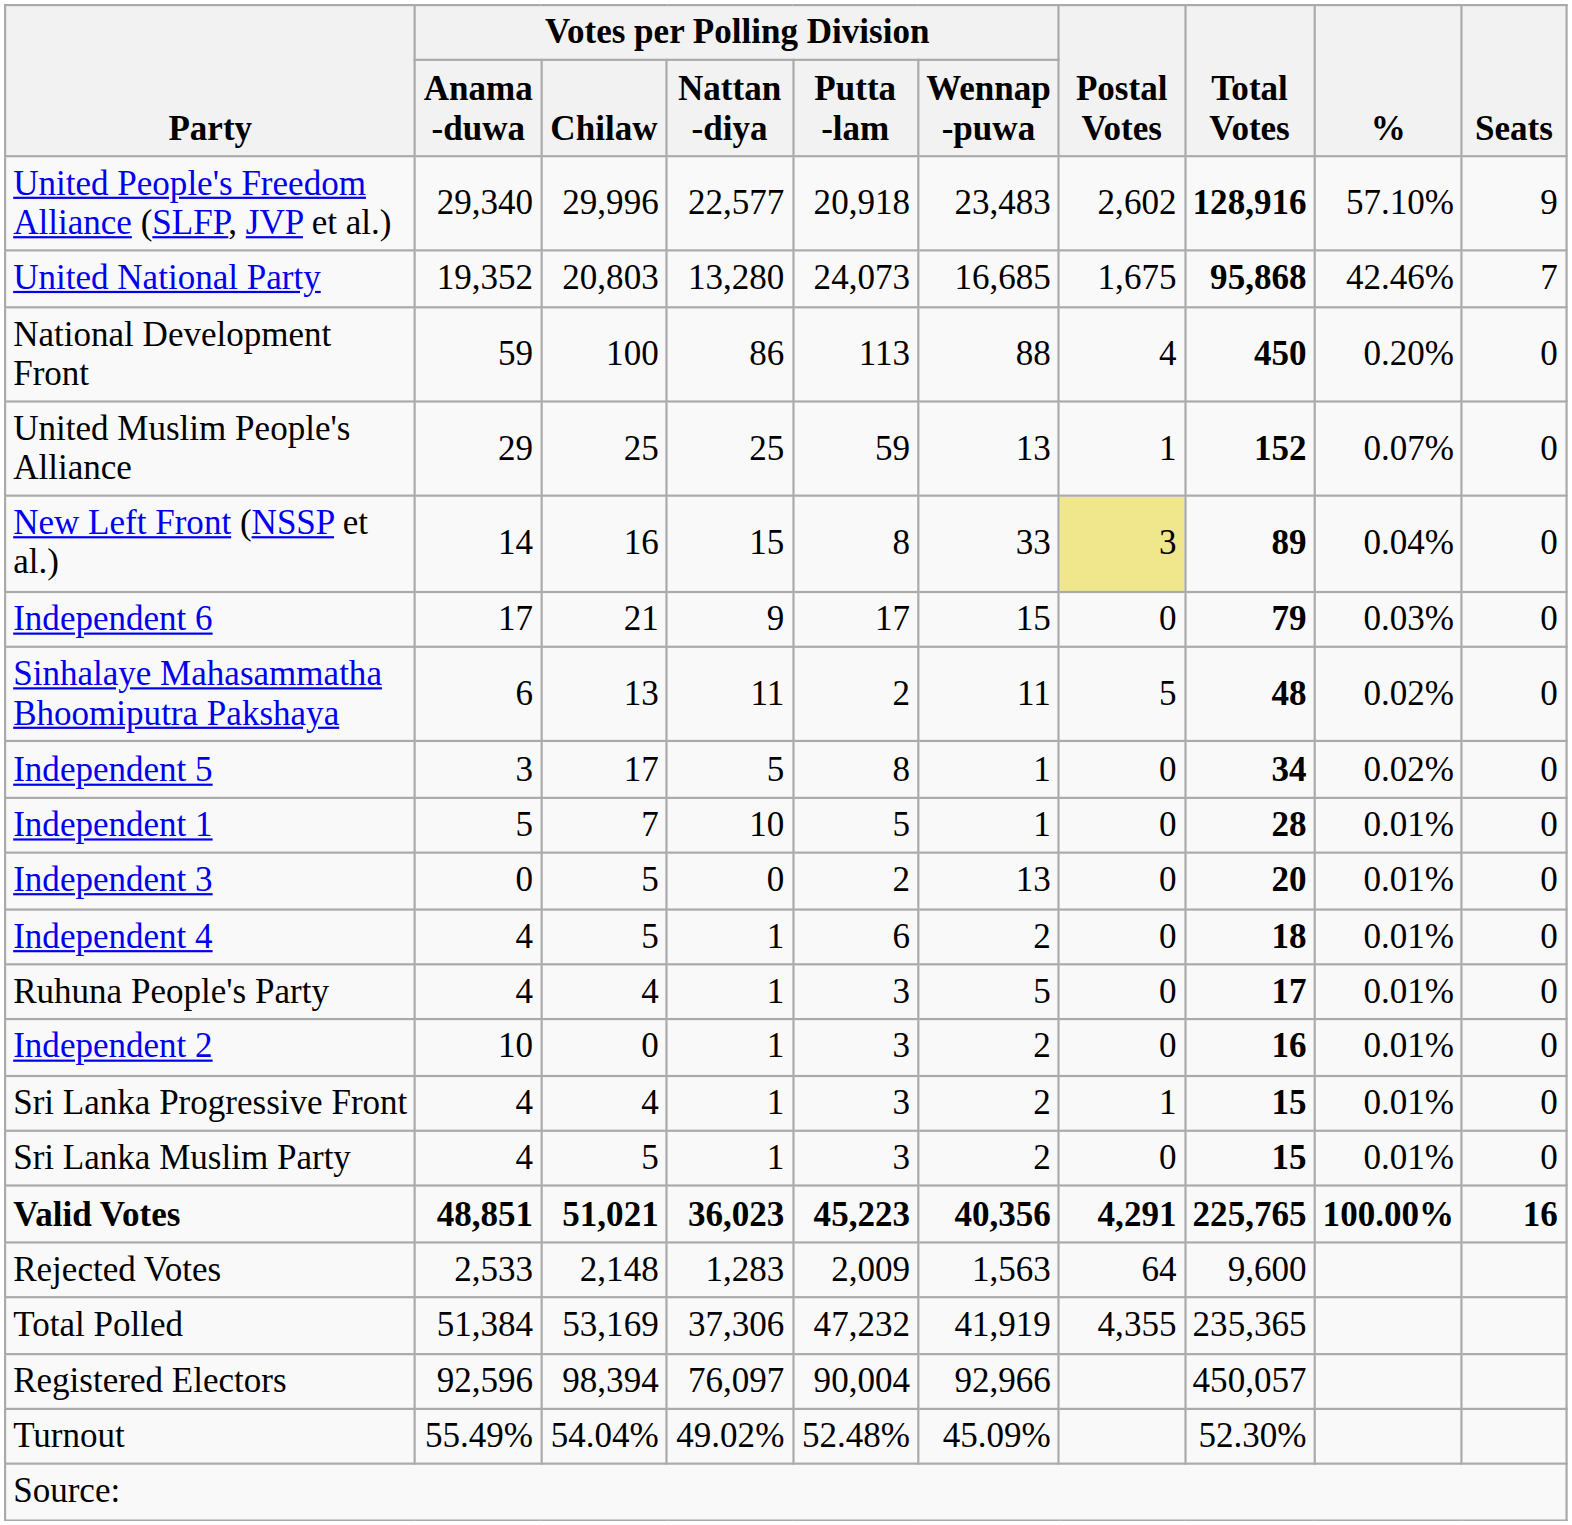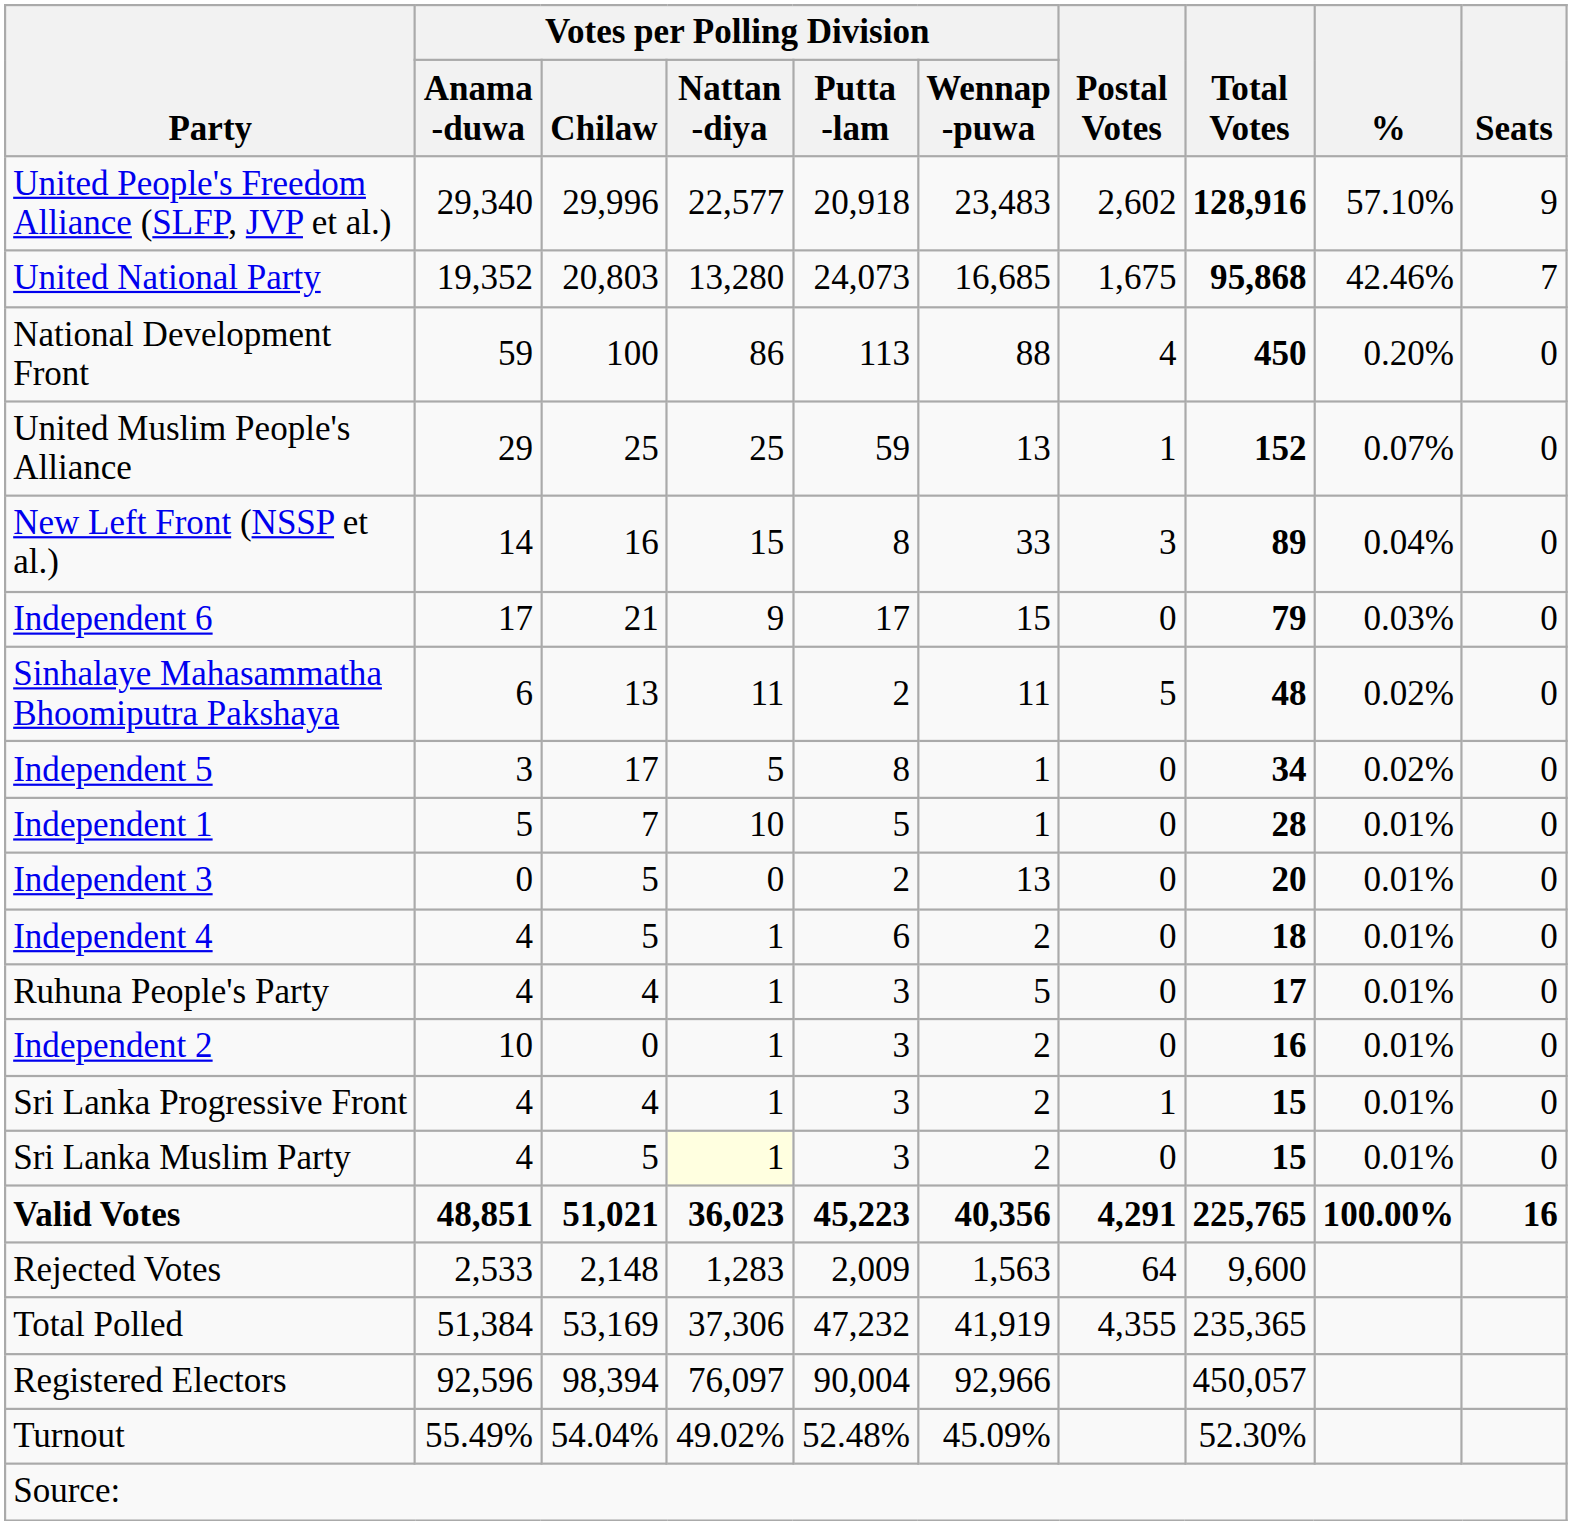(1168, 543) khaki background -> (1168, 543) no background
(776, 1157) no background -> (776, 1157) lightyellow background
